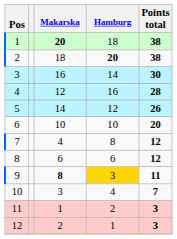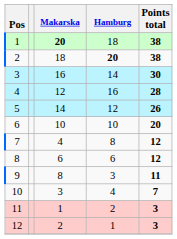(60, 175) bold -> (60, 175) normal
(113, 175) gold background -> (113, 175) no background
